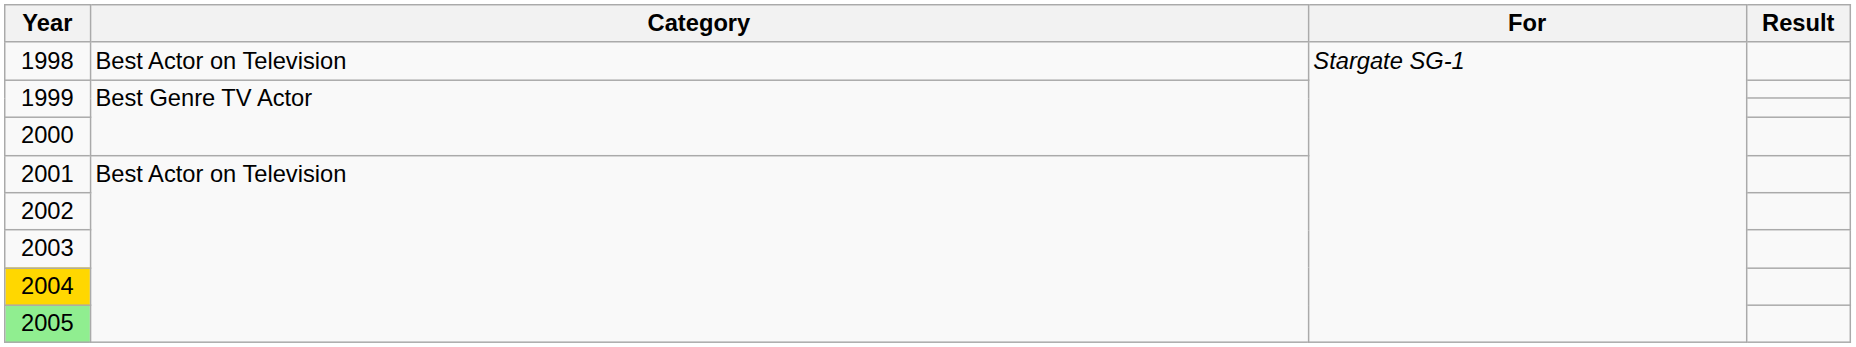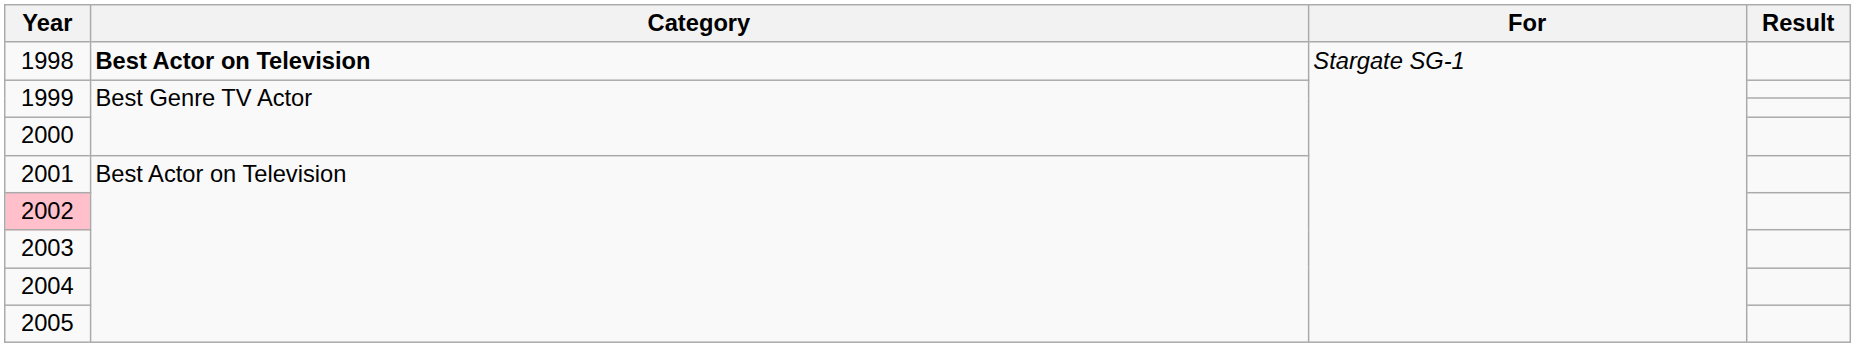(221, 60) normal -> (233, 60) bold
(47, 211) no background -> (47, 211) pink background
(47, 286) gold background -> (47, 286) no background
(47, 323) lightgreen background -> (47, 323) no background
